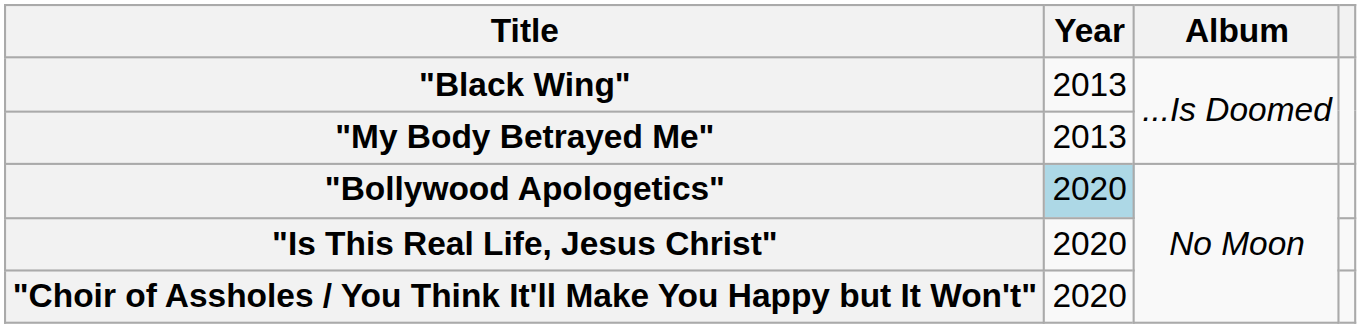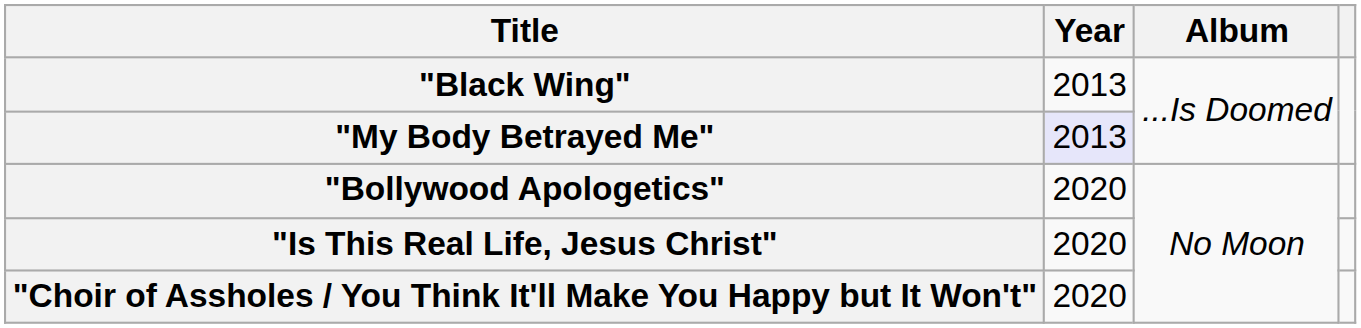(1090, 137) no background -> (1090, 137) lavender background
(1090, 190) lightblue background -> (1090, 190) no background
